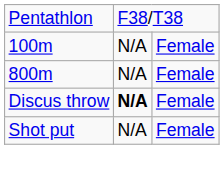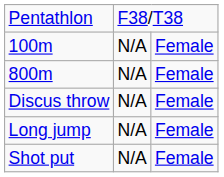(133, 102) bold -> (132, 102) normal
+ row: (50, 130)
